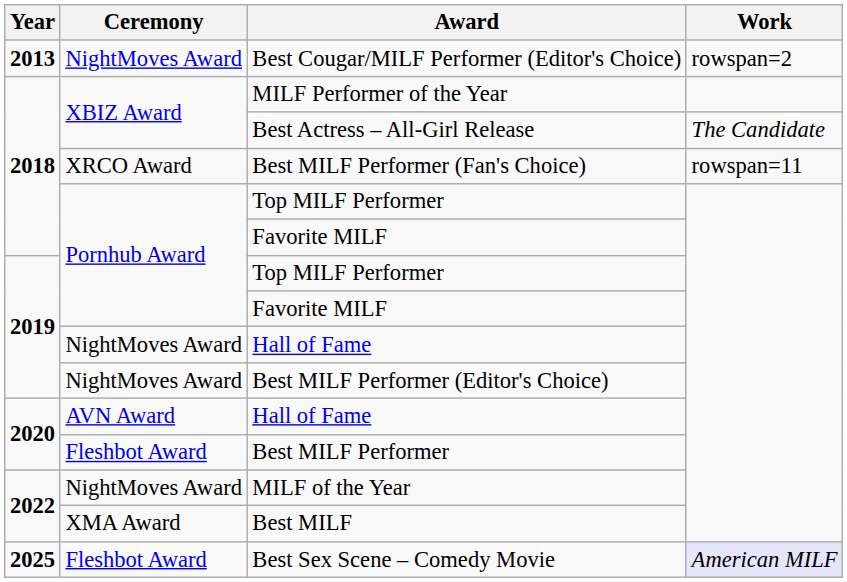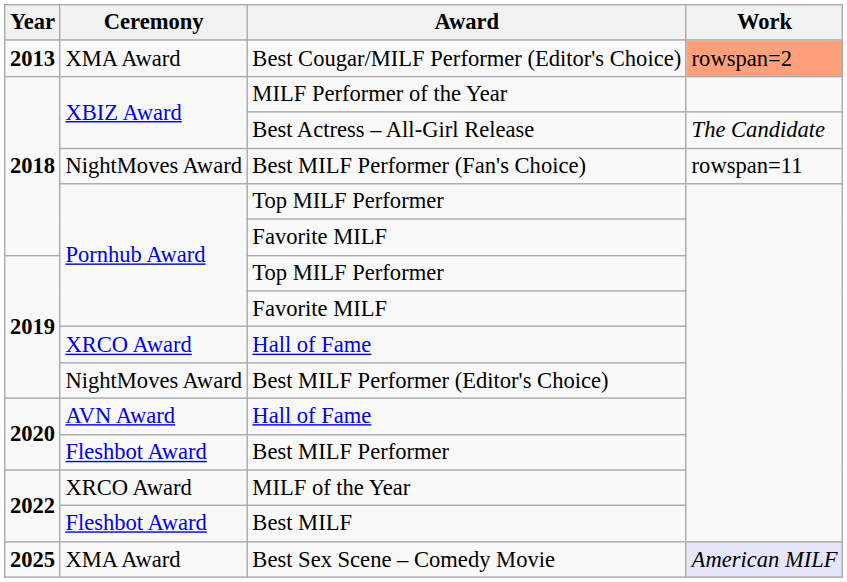(154, 58) NightMoves Award -> (123, 58) XMA Award
(742, 58) no background -> (742, 58) lightsalmon background
(129, 165) XRCO Award -> (154, 165) NightMoves Award
(154, 344) NightMoves Award -> (129, 344) XRCO Award
(154, 487) NightMoves Award -> (129, 487) XRCO Award
(123, 523) XMA Award -> (136, 523) Fleshbot Award
(136, 559) Fleshbot Award -> (123, 559) XMA Award
